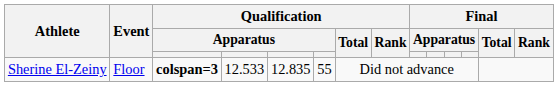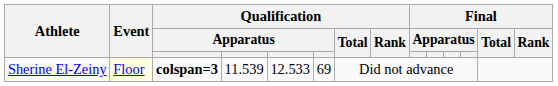(129, 69) no background -> (129, 69) lightyellow background
(244, 69) 12.533 -> (244, 69) 11.539
(291, 69) 12.835 -> (290, 69) 12.533
(324, 69) 55 -> (324, 69) 69
